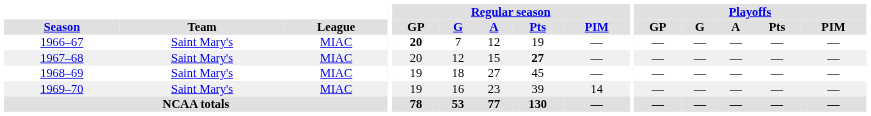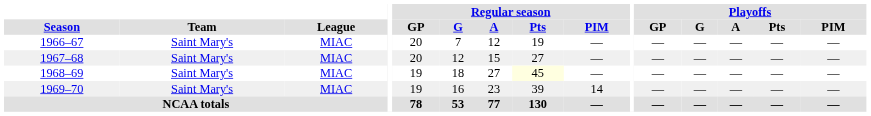(416, 42) bold -> (416, 42) normal
(538, 58) bold -> (538, 58) normal
(538, 73) no background -> (538, 73) lightyellow background
